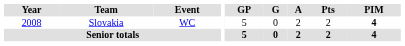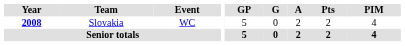(32, 22) normal -> (32, 22) bold
(374, 22) bold -> (374, 22) normal
